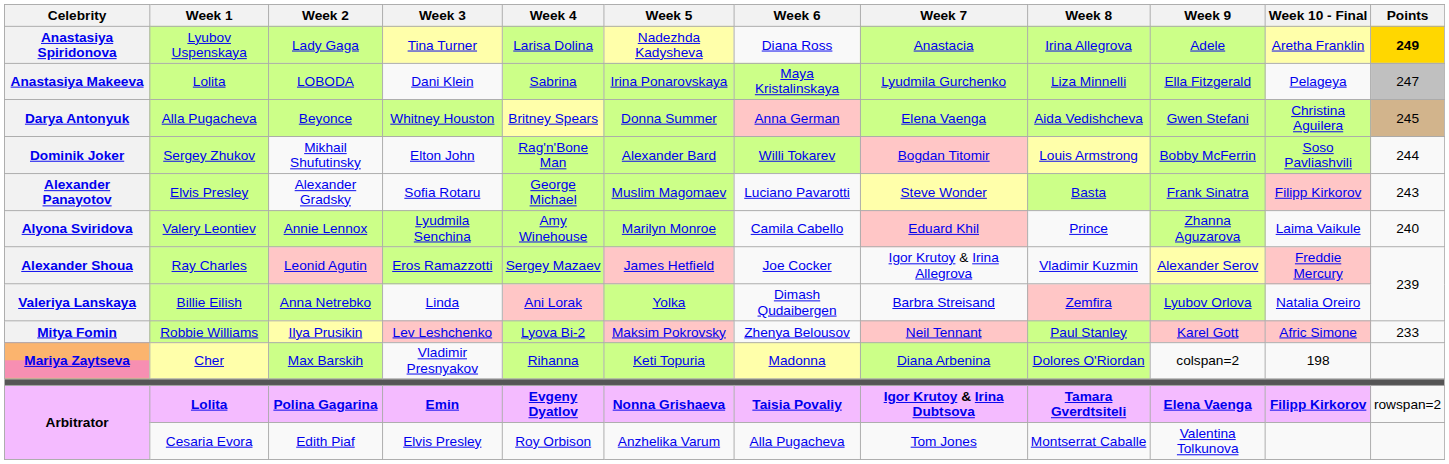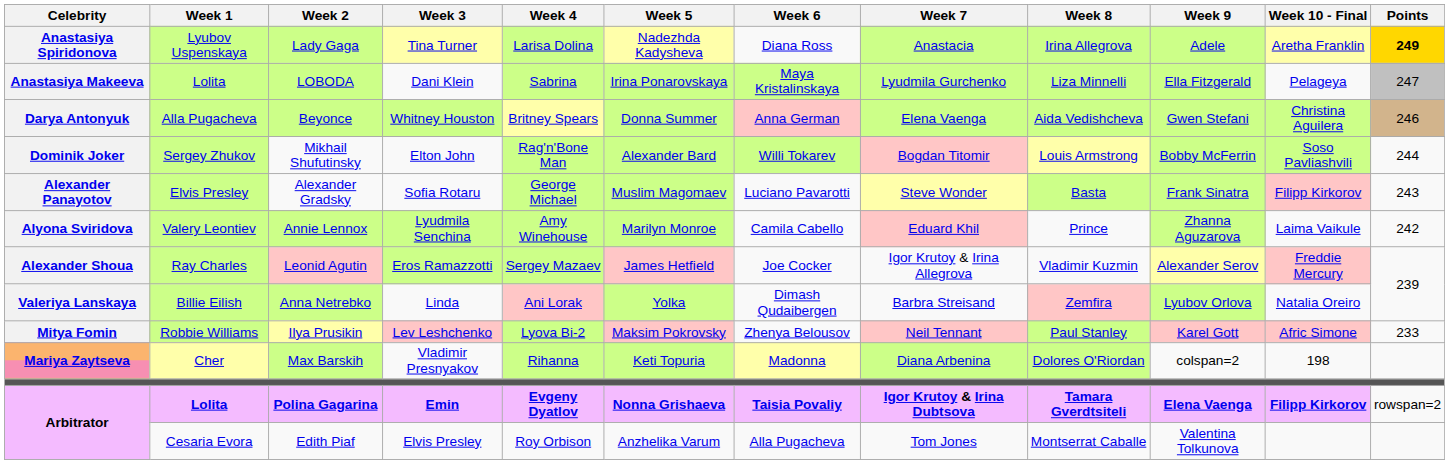(1408, 119) 245 -> (1408, 119) 246
(1408, 229) 240 -> (1408, 229) 242
